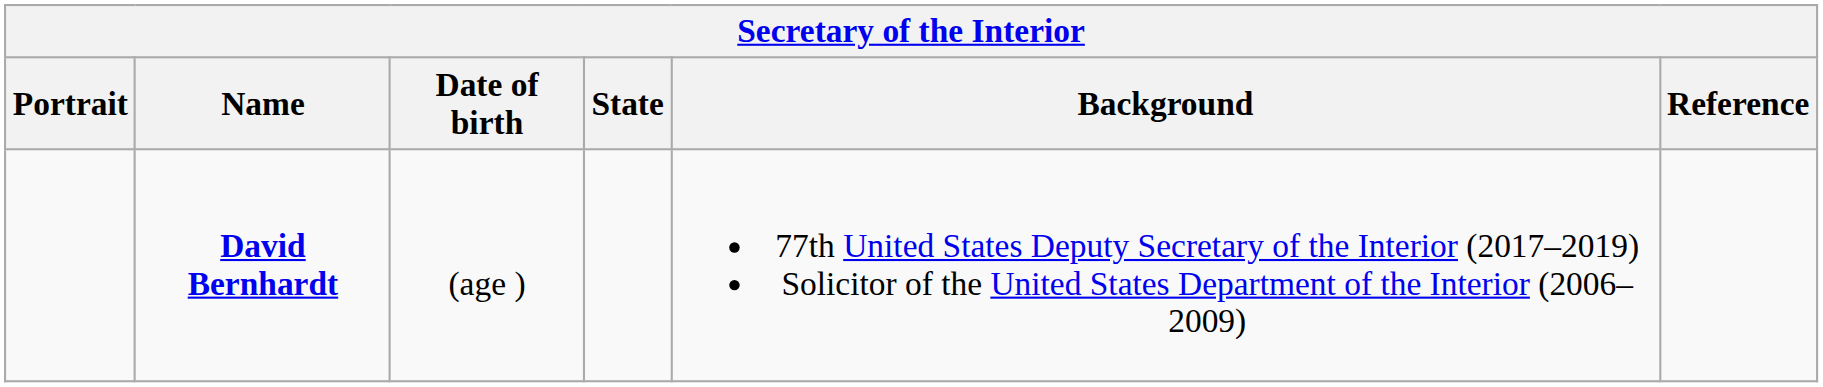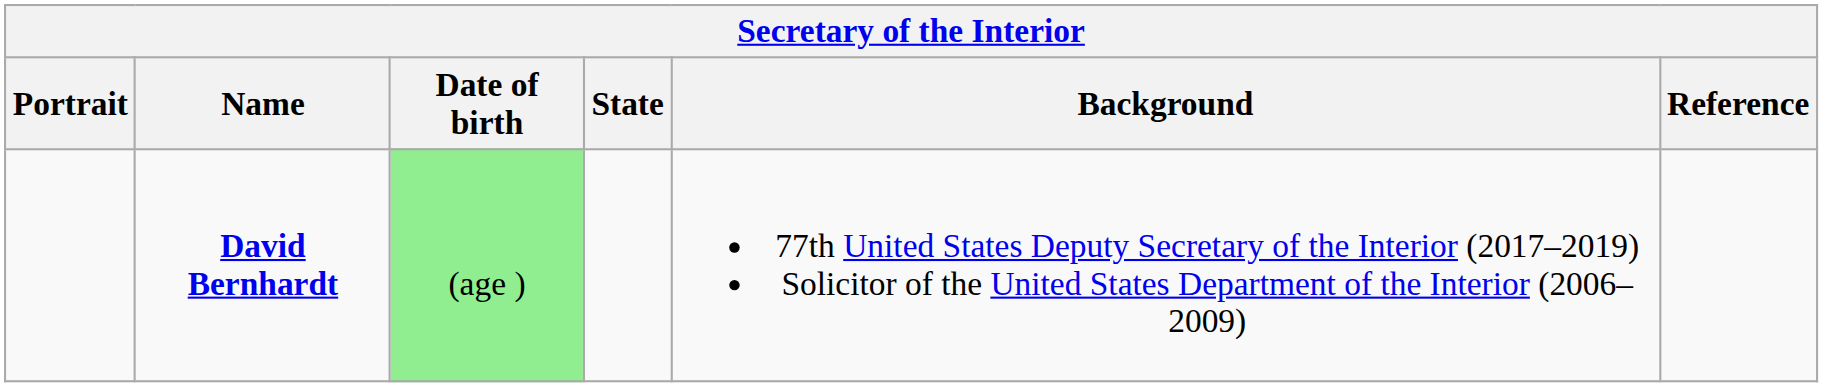(487, 283) no background -> (487, 283) lightgreen background
